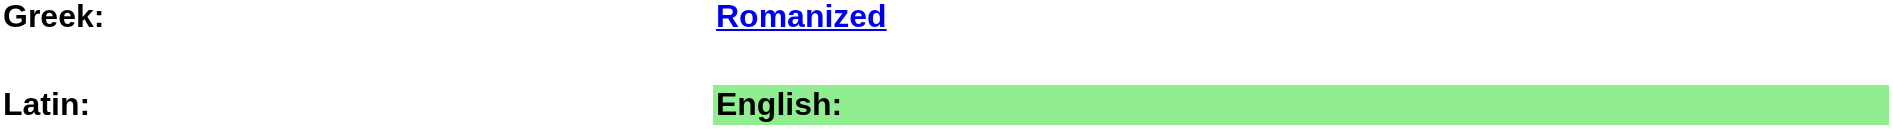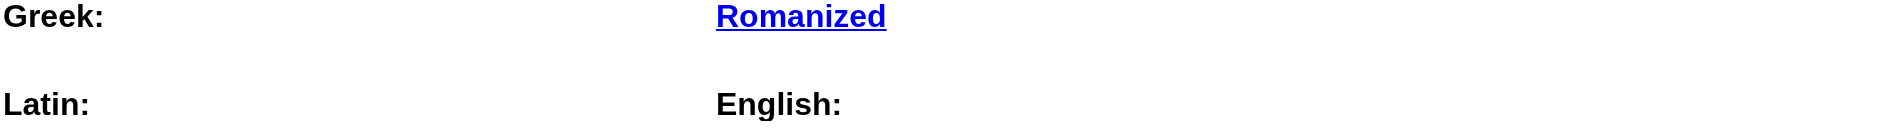(779, 104) lightgreen background -> (779, 104) no background
